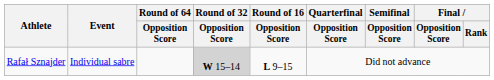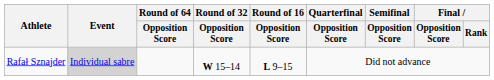(102, 61) no background -> (102, 61) lightgrey background
(221, 67) lightgrey background -> (221, 67) no background
